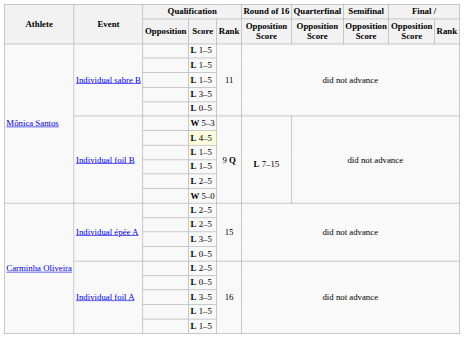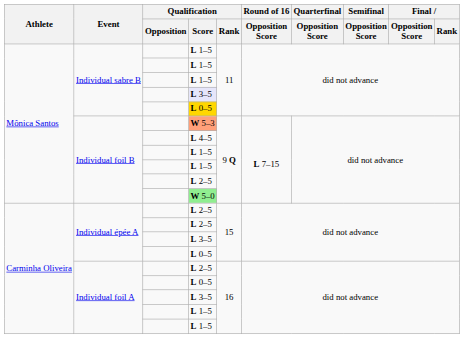(201, 94) no background -> (201, 94) lavender background
(201, 109) no background -> (201, 109) gold background
(203, 123) no background -> (203, 123) lightsalmon background
(201, 138) lightyellow background -> (201, 138) no background
(203, 196) no background -> (203, 196) lightgreen background
